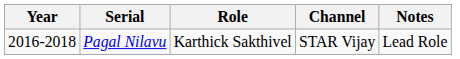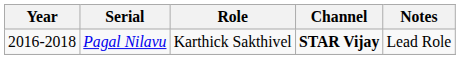(337, 41) normal -> (339, 41) bold
